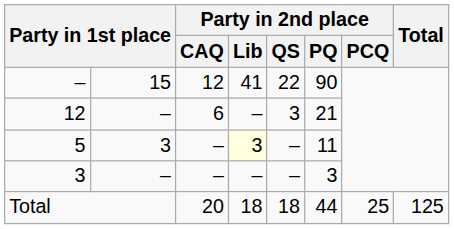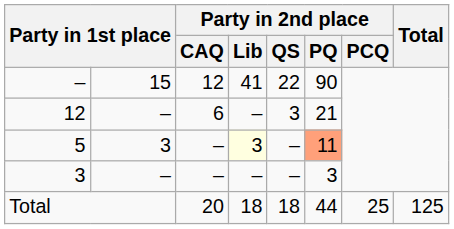(327, 144) no background -> (327, 144) lightsalmon background
